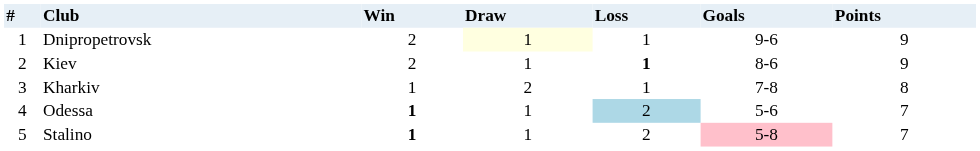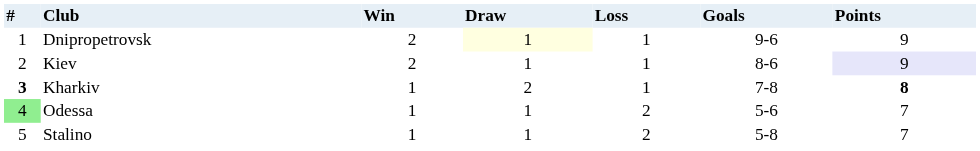(646, 63) bold -> (646, 63) normal
(904, 63) no background -> (904, 63) lavender background
(22, 87) normal -> (22, 87) bold
(904, 87) normal -> (904, 87) bold
(22, 110) no background -> (22, 110) lightgreen background
(412, 110) bold -> (412, 110) normal
(646, 110) lightblue background -> (646, 110) no background
(412, 134) bold -> (412, 134) normal
(766, 134) pink background -> (766, 134) no background
